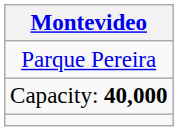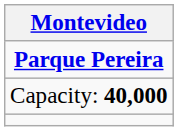(89, 59) normal -> (89, 59) bold
